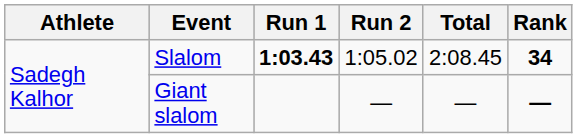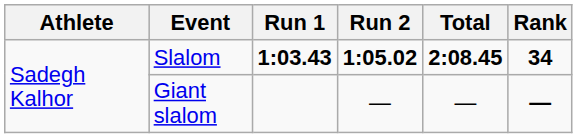(381, 57) normal -> (380, 57) bold
(466, 57) normal -> (465, 57) bold
